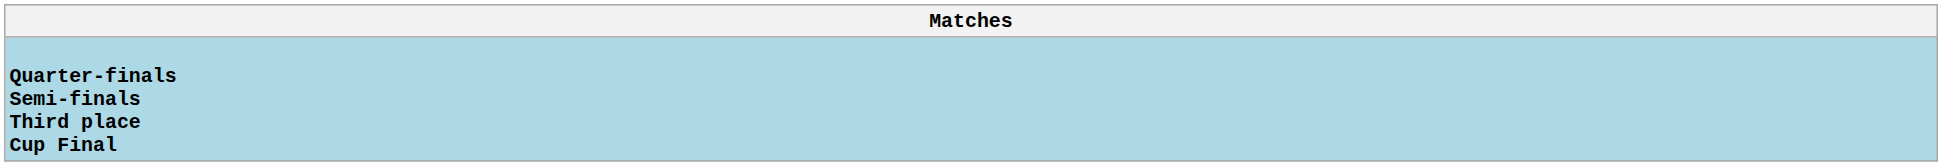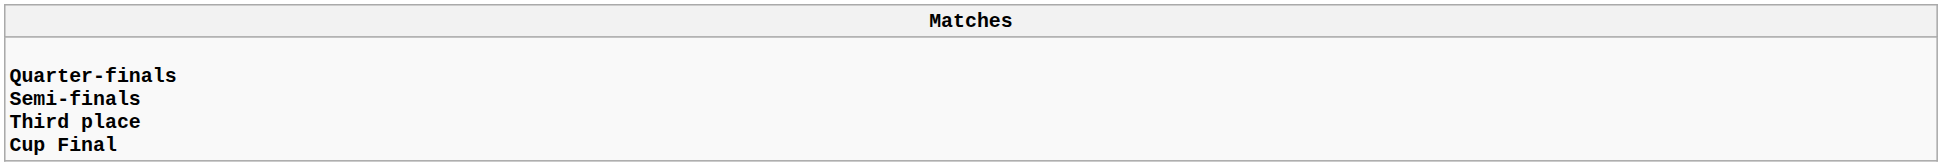(93, 111) lightblue background -> (93, 111) no background
